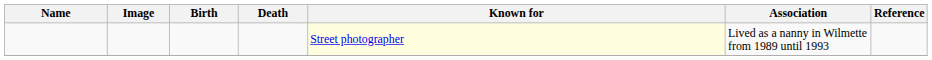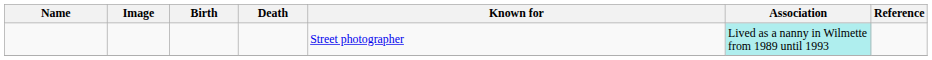(357, 39) lightyellow background -> (357, 39) no background
(798, 39) no background -> (798, 39) paleturquoise background
